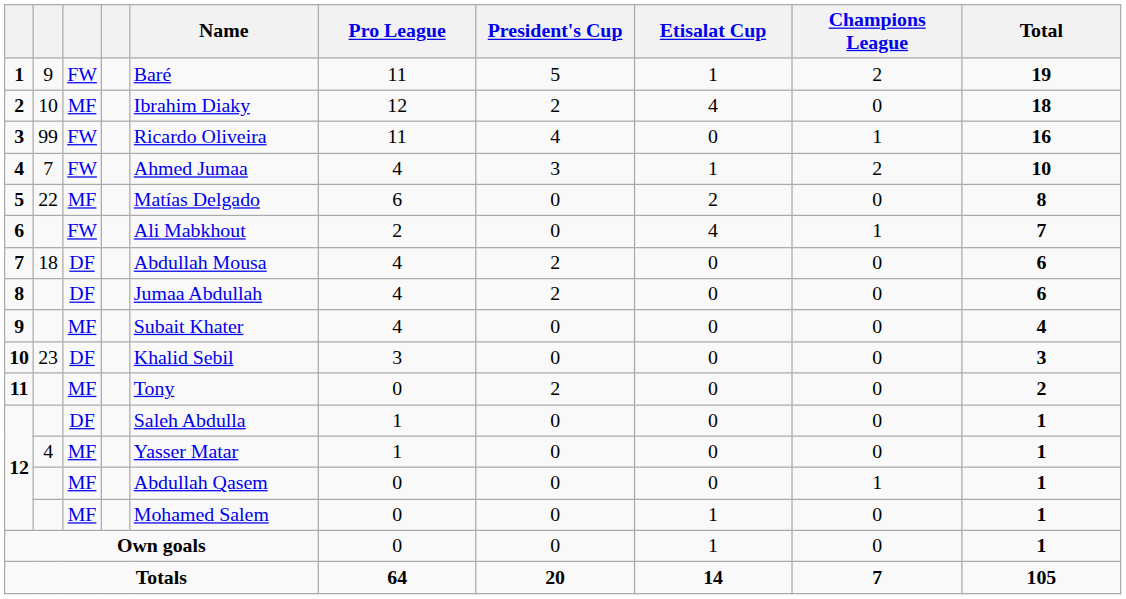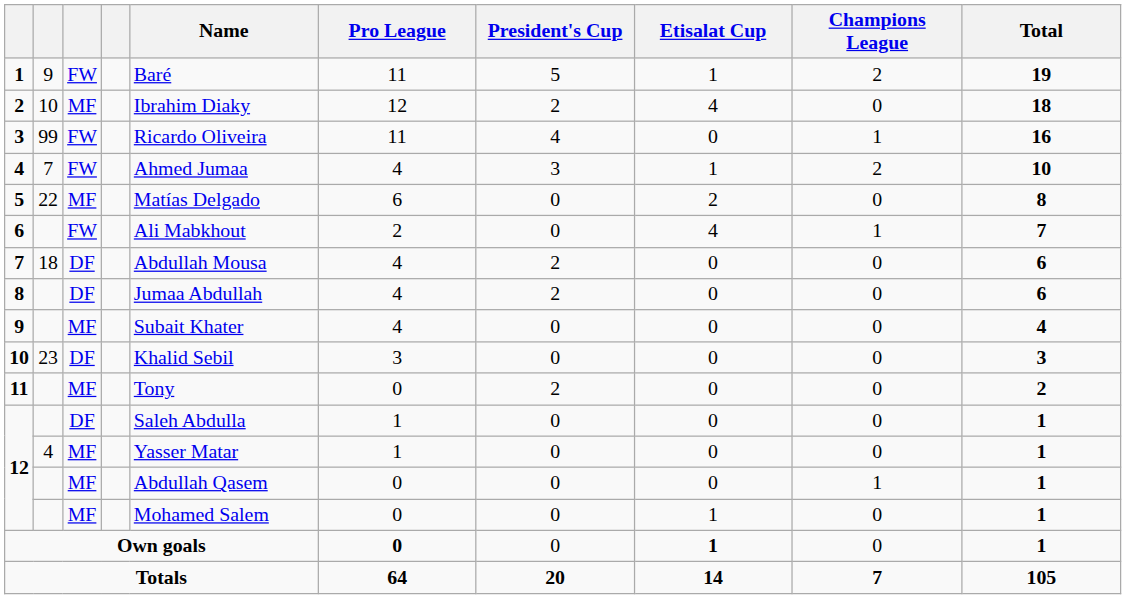(397, 545) normal -> (397, 545) bold
(713, 545) normal -> (713, 545) bold
